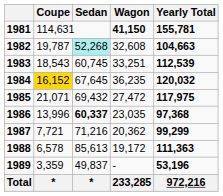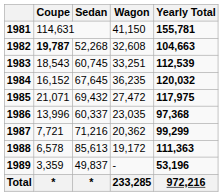(129, 30) bold -> (129, 30) normal
(53, 47) normal -> (53, 47) bold
(91, 47) paleturquoise background -> (91, 47) no background
(53, 81) gold background -> (53, 81) no background
(91, 115) bold -> (91, 115) normal
